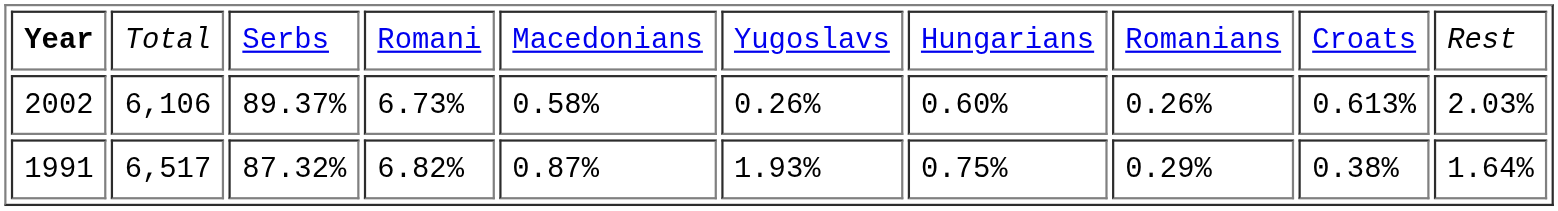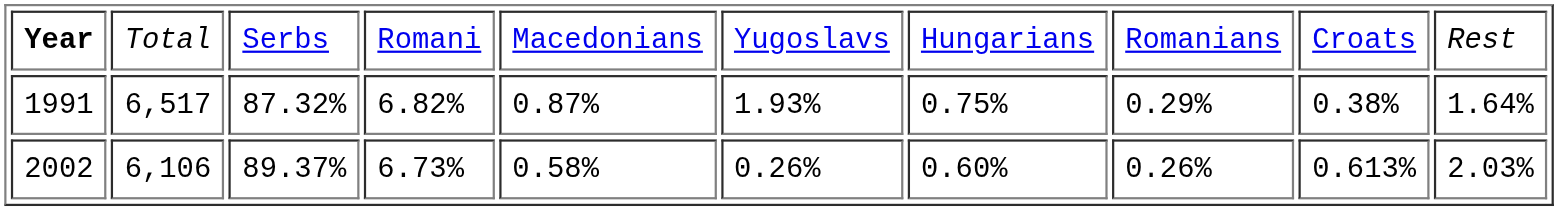rows swapped: (59, 169) <-> (59, 105)
